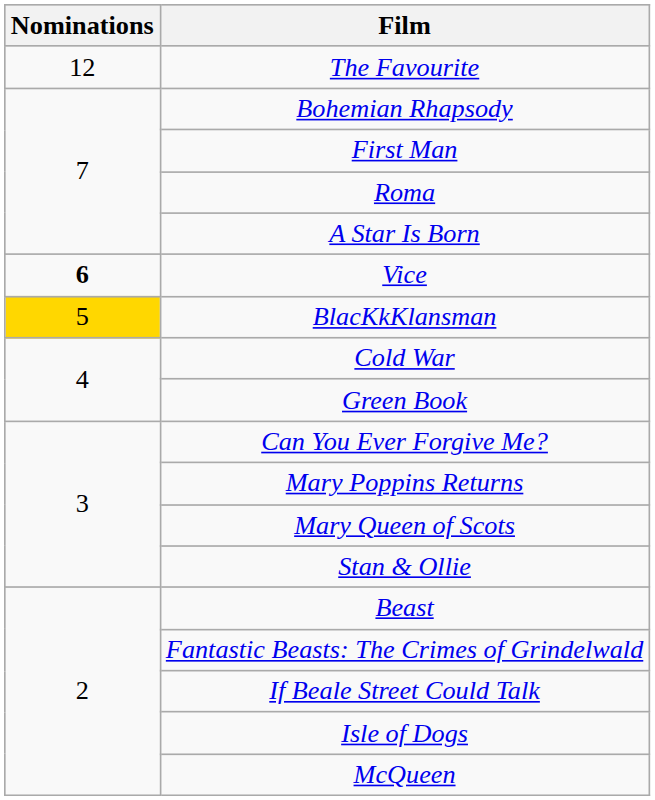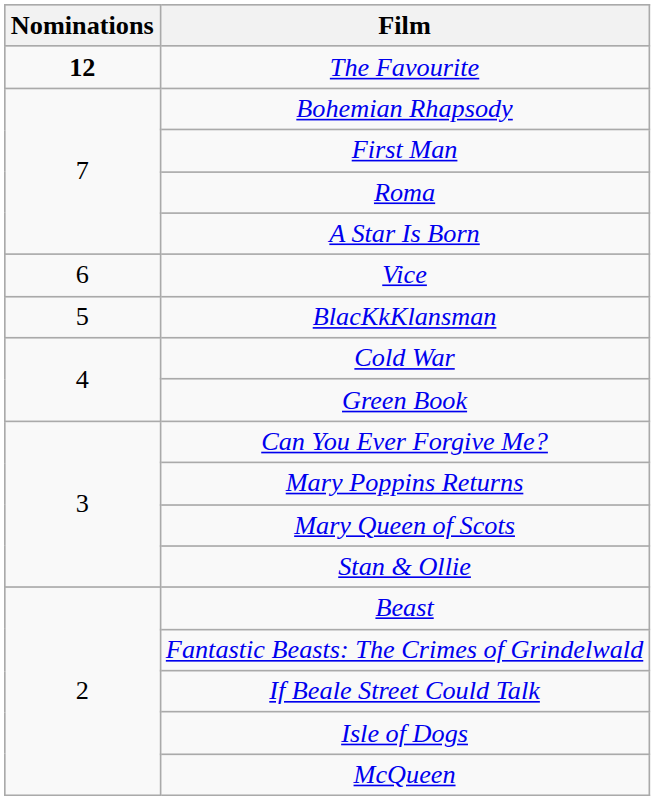(82, 66) normal -> (82, 66) bold
(82, 274) bold -> (82, 274) normal
(82, 316) gold background -> (82, 316) no background
